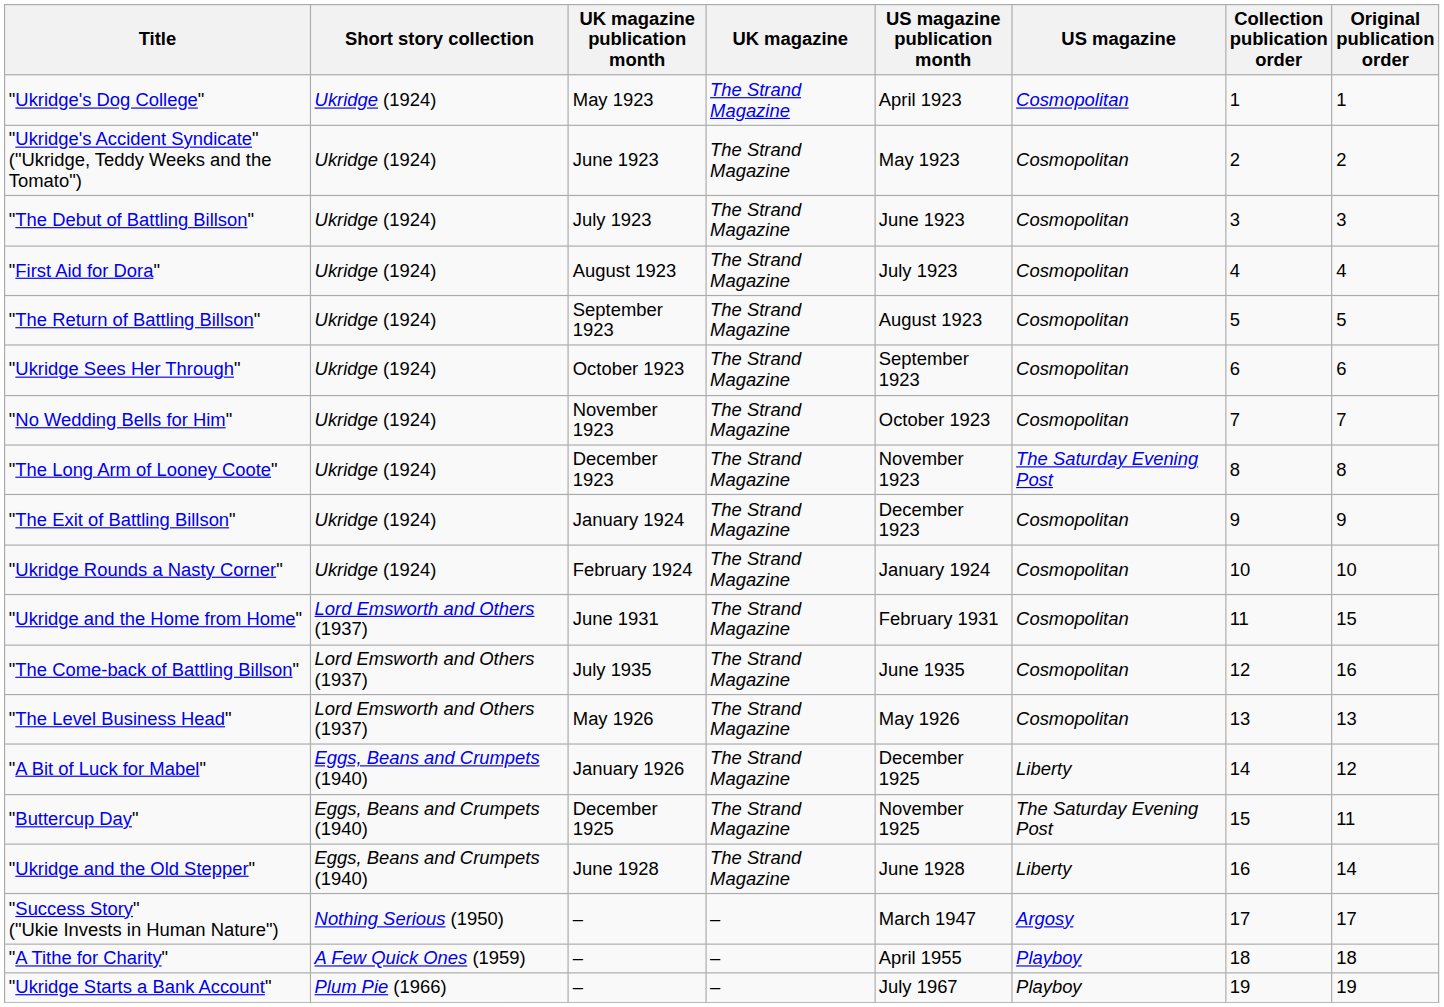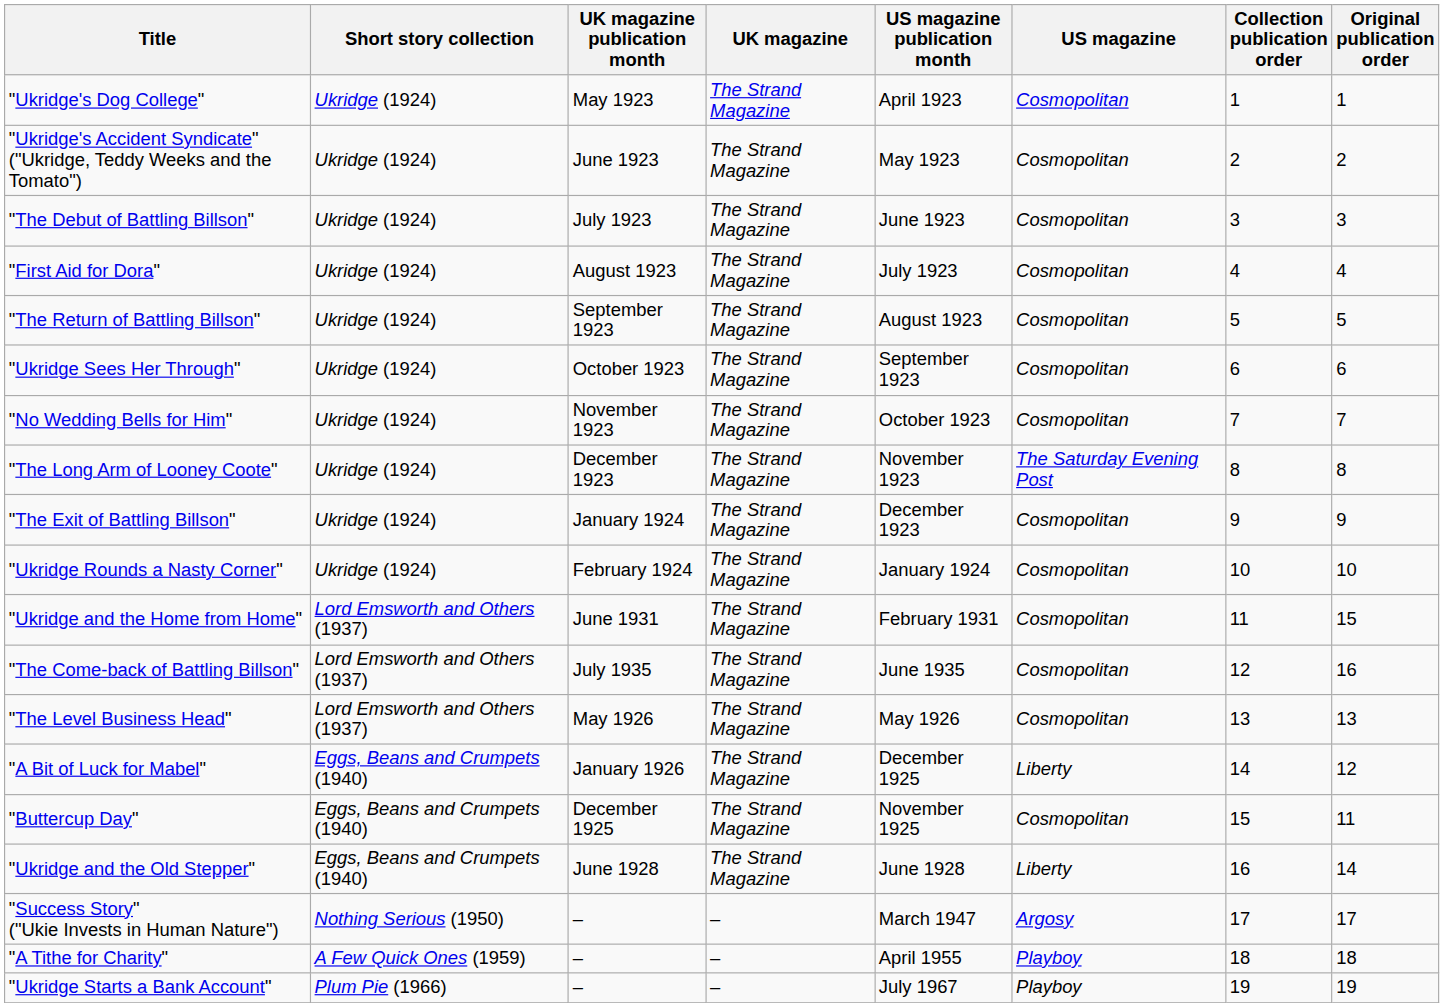(1107, 819) The Saturday Evening Post -> (1072, 819) Cosmopolitan
